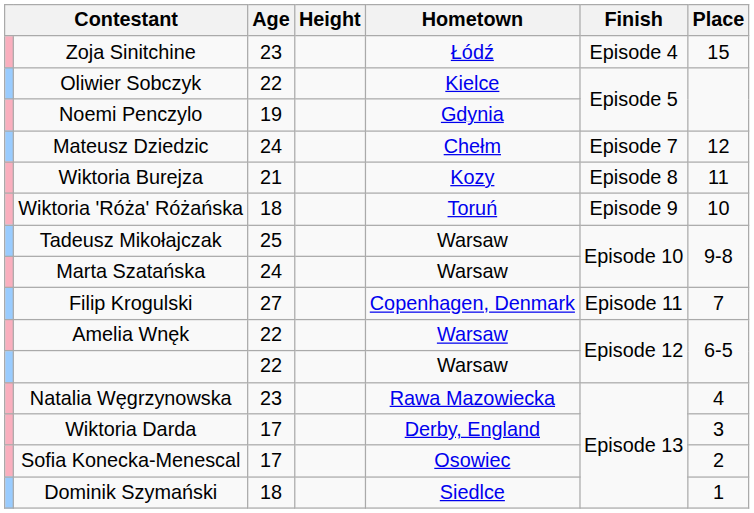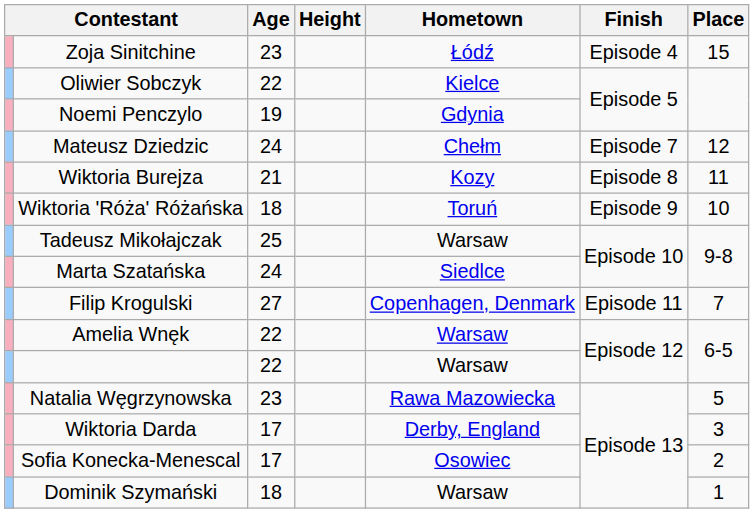(472, 271) Warsaw -> (472, 271) Siedlce
(718, 397) 4 -> (718, 397) 5
(472, 492) Siedlce -> (472, 492) Warsaw
